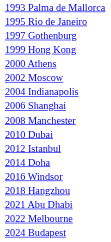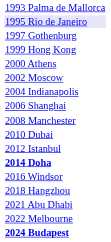(46, 21) no background -> (46, 21) lavender background
(28, 162) normal -> (28, 162) bold
(35, 233) normal -> (37, 233) bold
